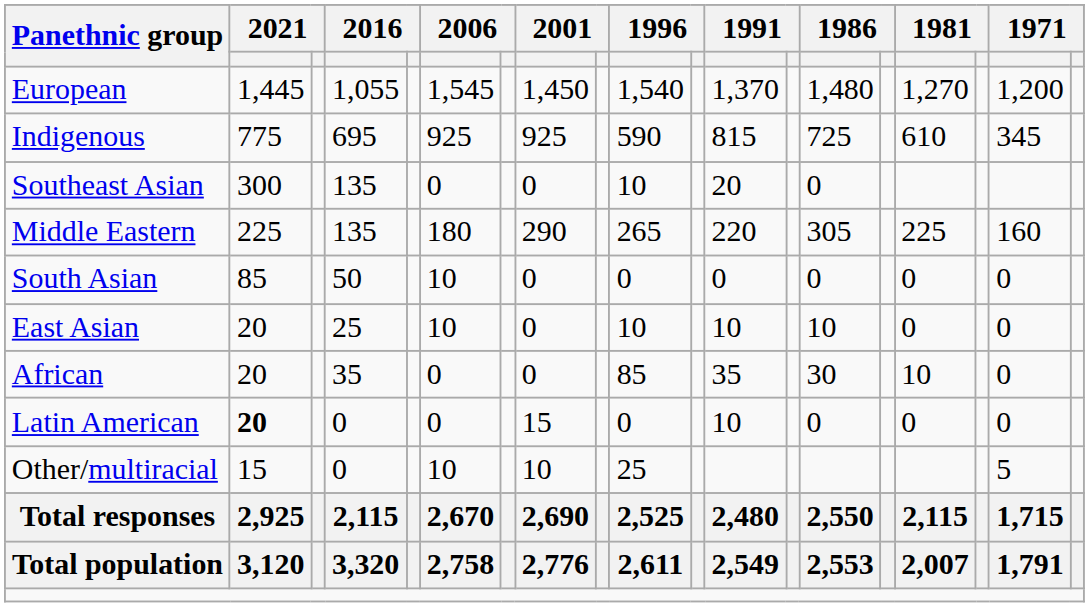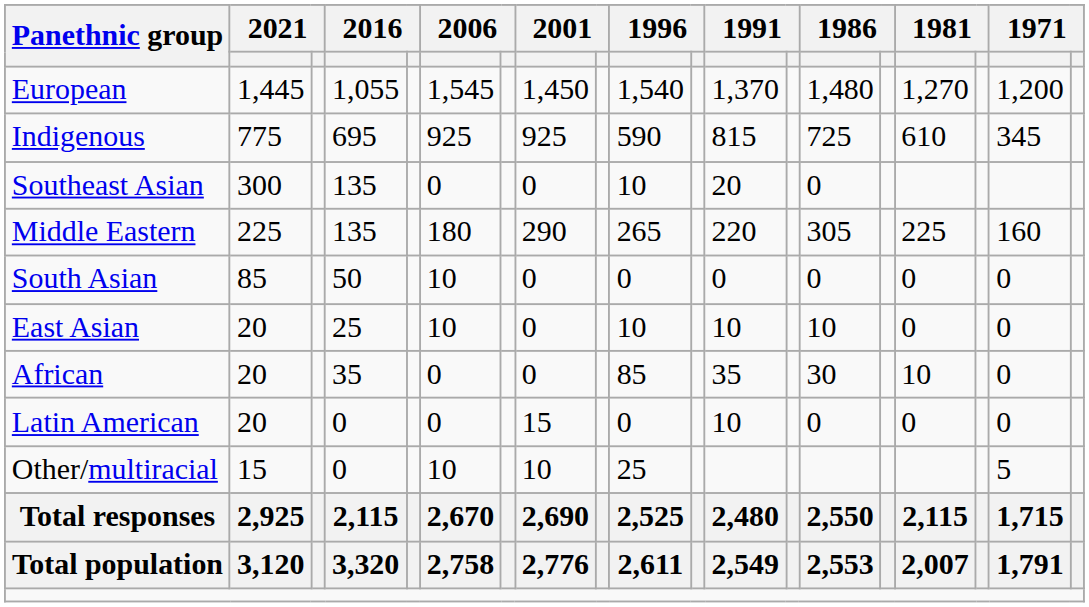(252, 421) bold -> (252, 421) normal
